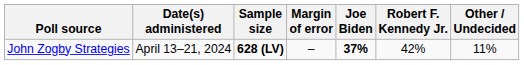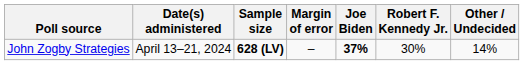(413, 49) 42% -> (413, 49) 30%
(485, 49) 11% -> (485, 49) 14%
